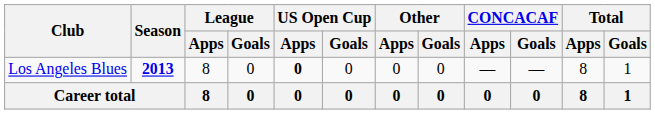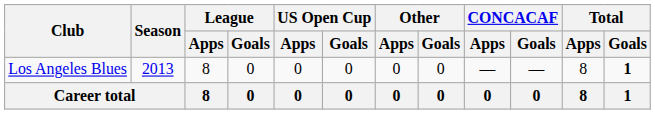(158, 70) bold -> (158, 70) normal
(298, 70) bold -> (298, 70) normal
(628, 70) normal -> (628, 70) bold
